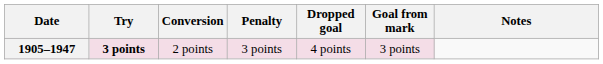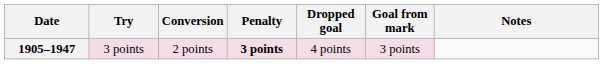(124, 48) bold -> (124, 48) normal
(262, 48) normal -> (262, 48) bold
